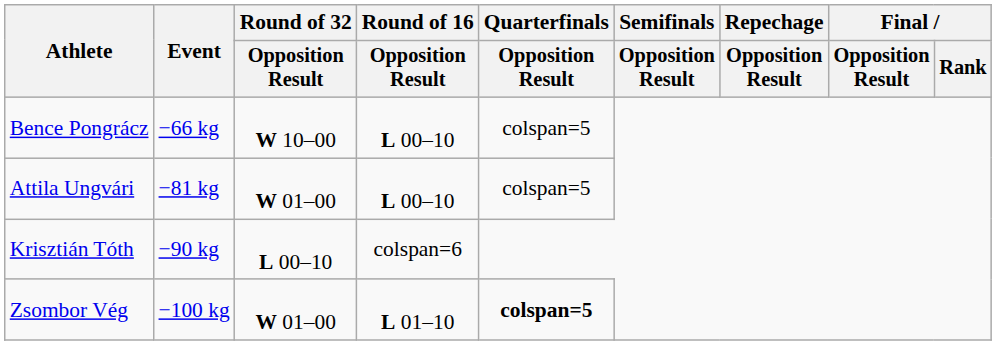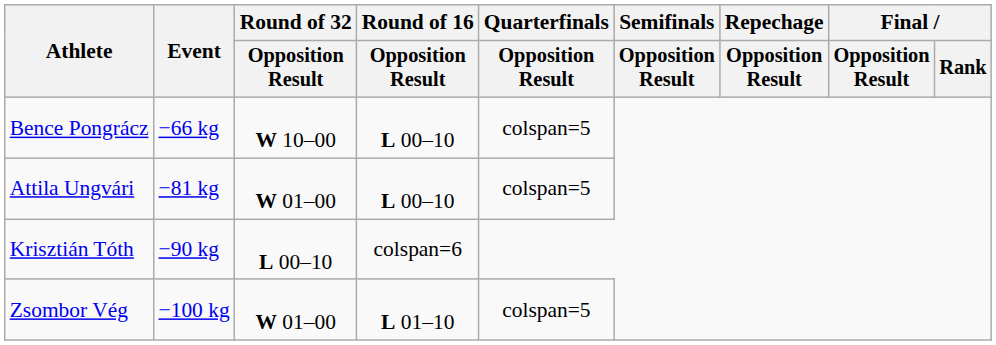(546, 310) bold -> (546, 310) normal
